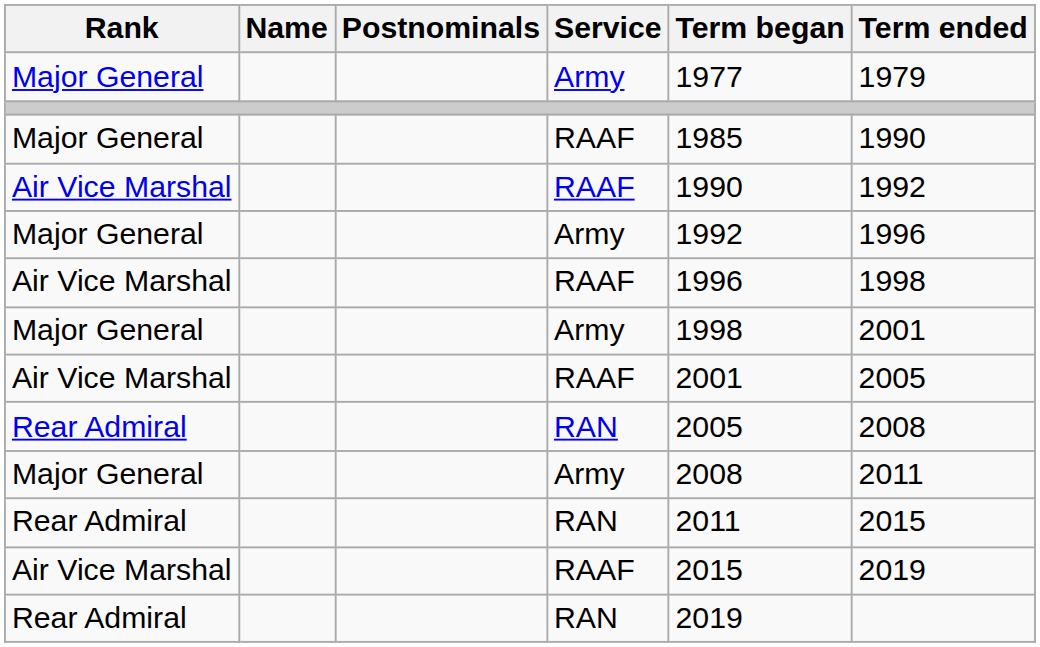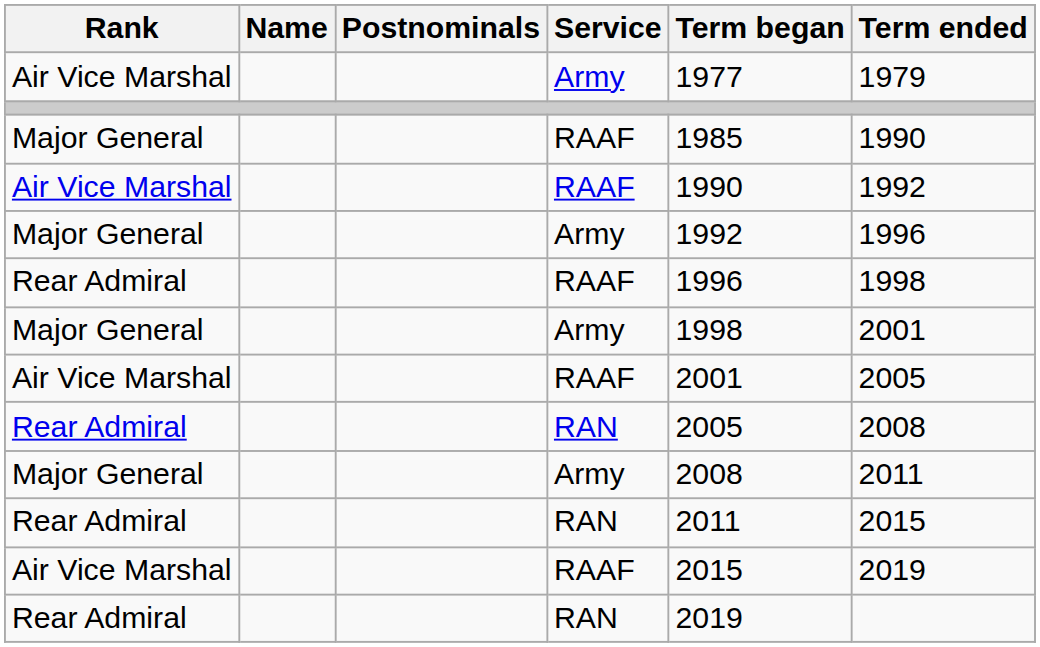(108, 76) Major General -> (122, 76) Air Vice Marshal
(122, 282) Air Vice Marshal -> (99, 282) Rear Admiral
